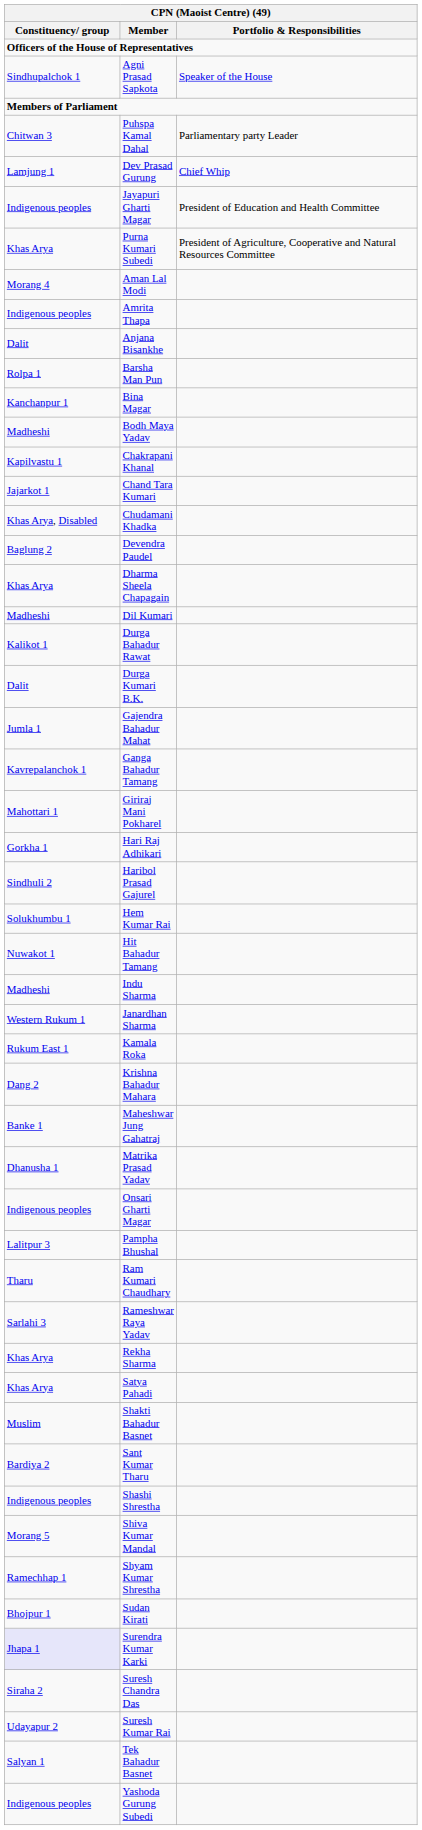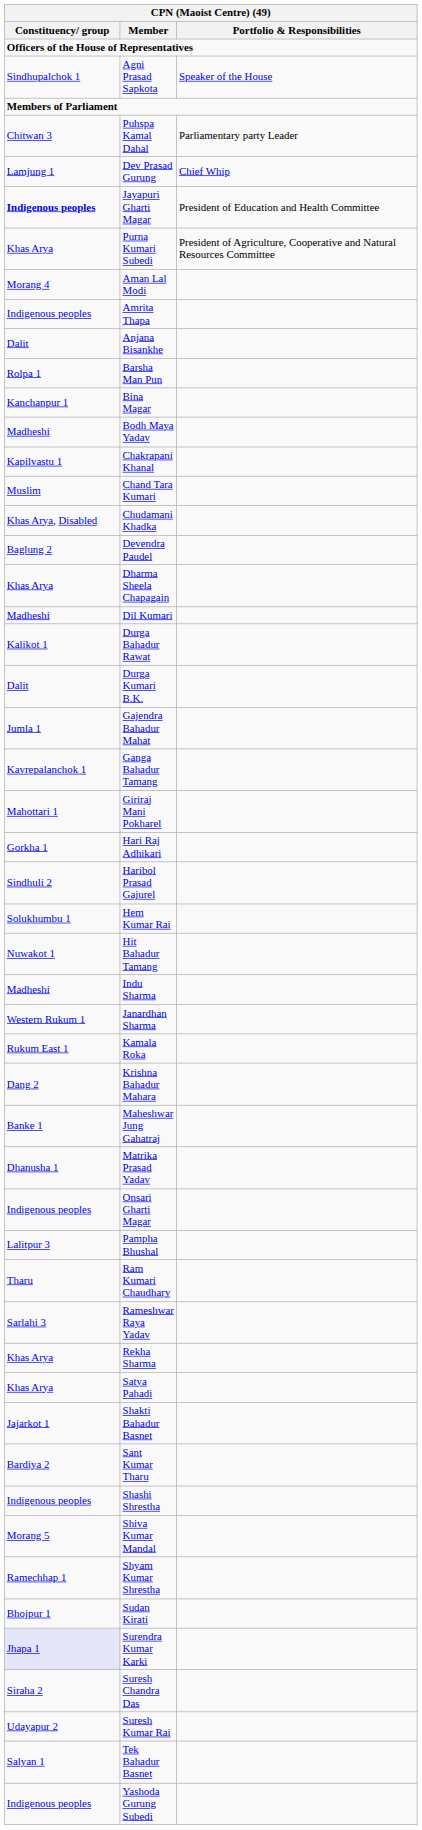(49, 207) normal -> (51, 207) bold
(28, 491) Jajarkot 1 -> (24, 491) Muslim
(24, 1423) Muslim -> (28, 1423) Jajarkot 1
